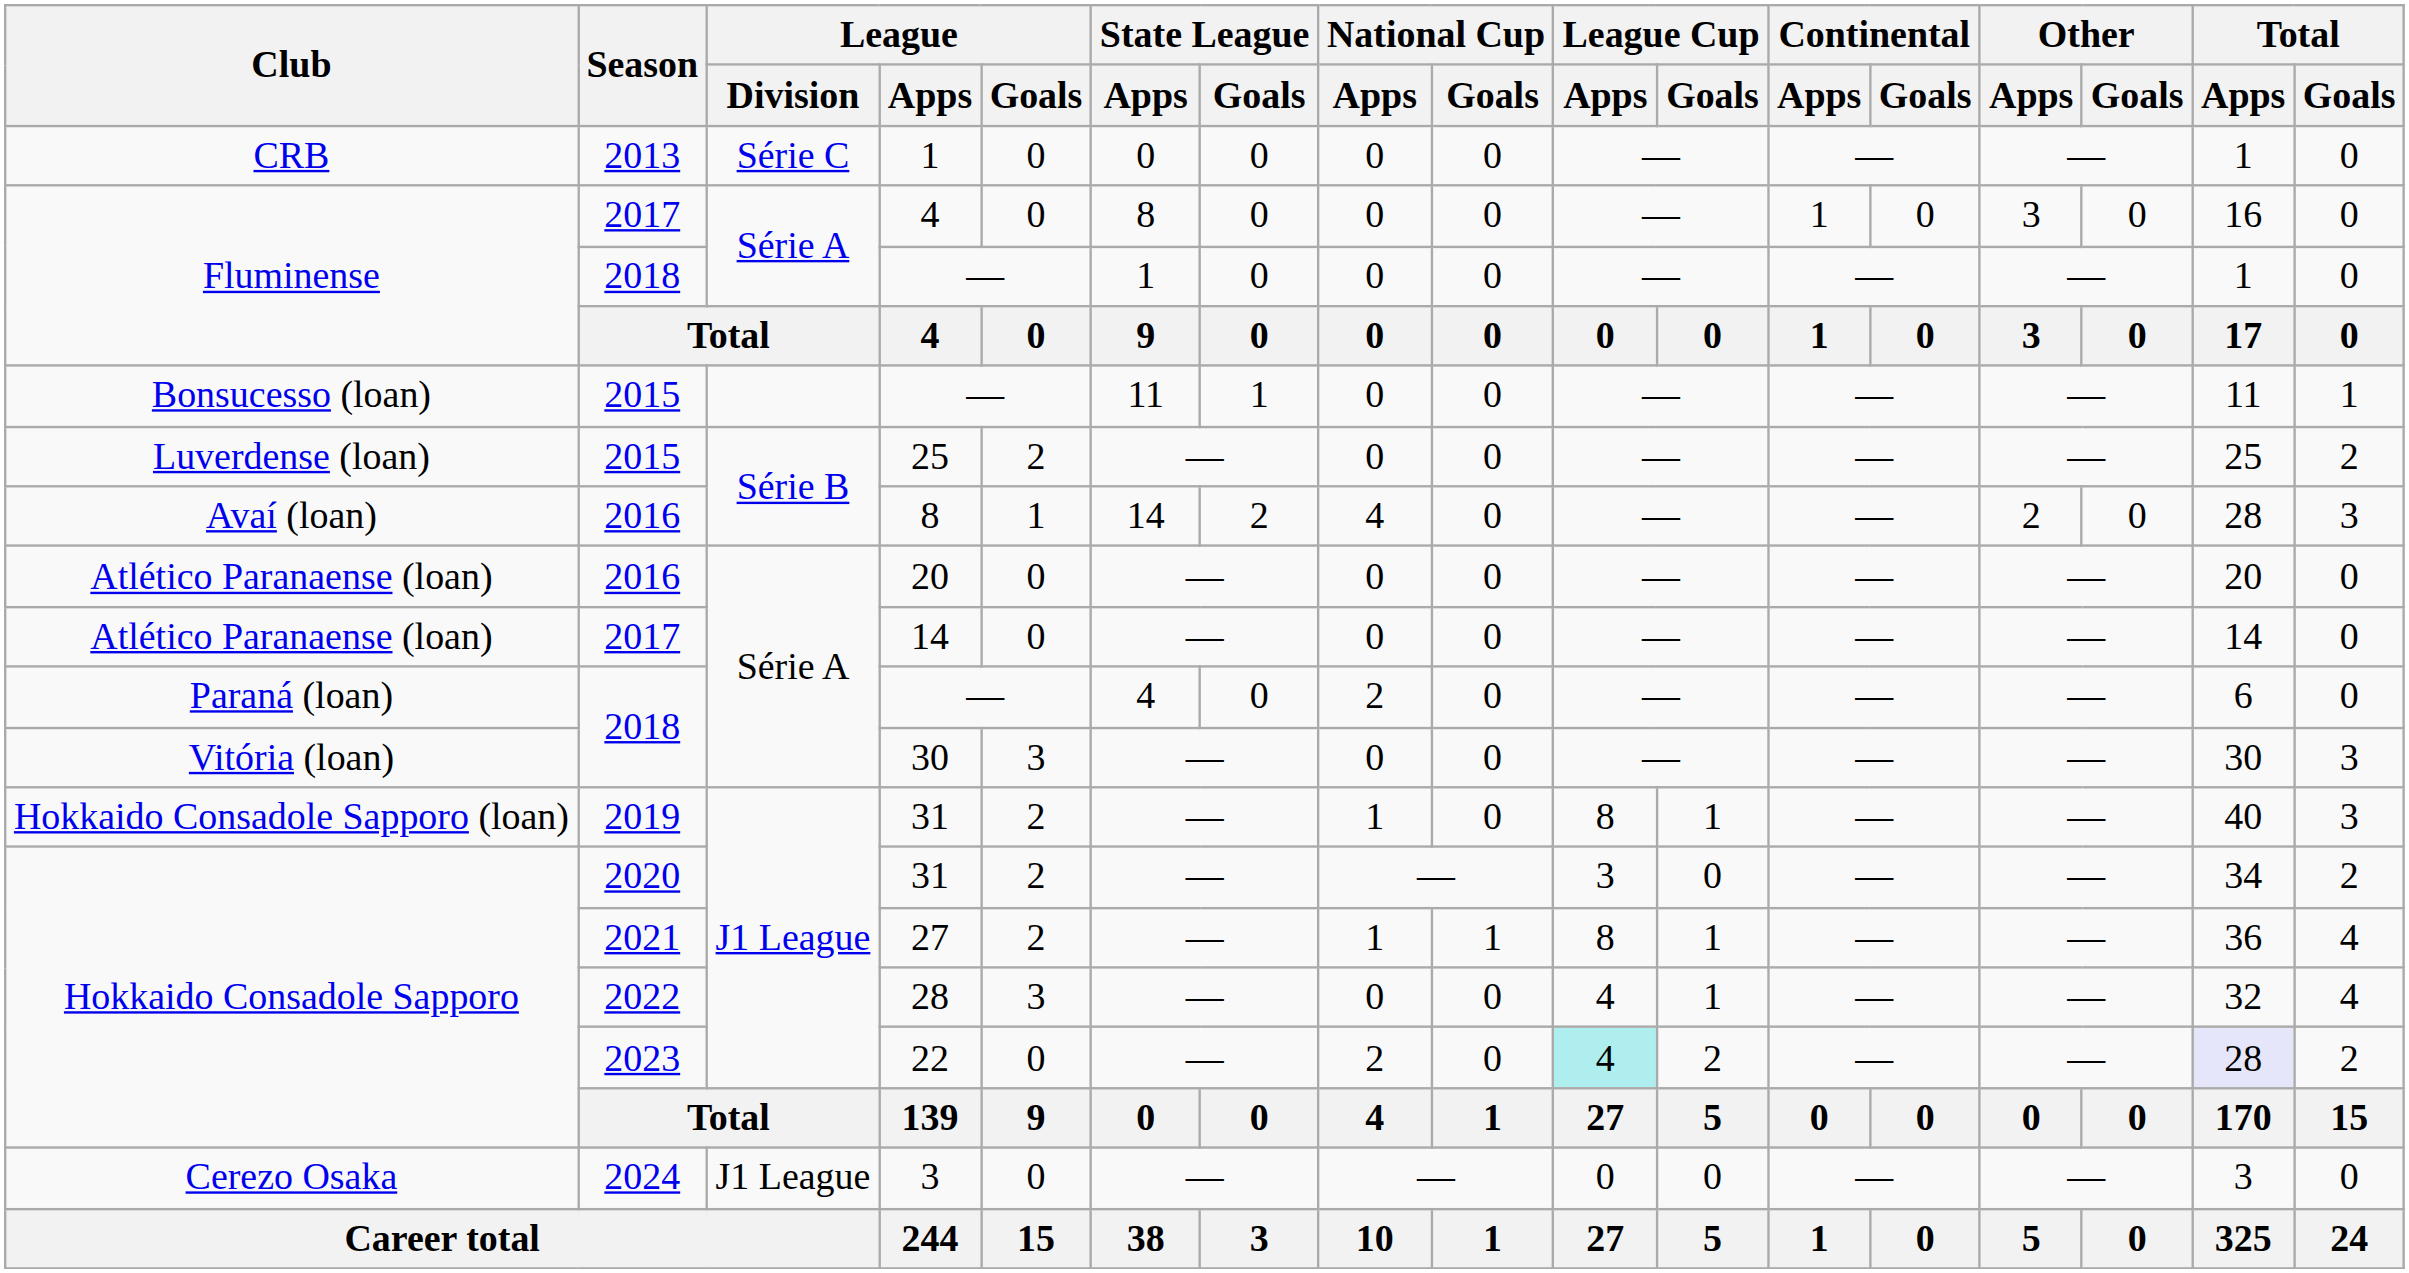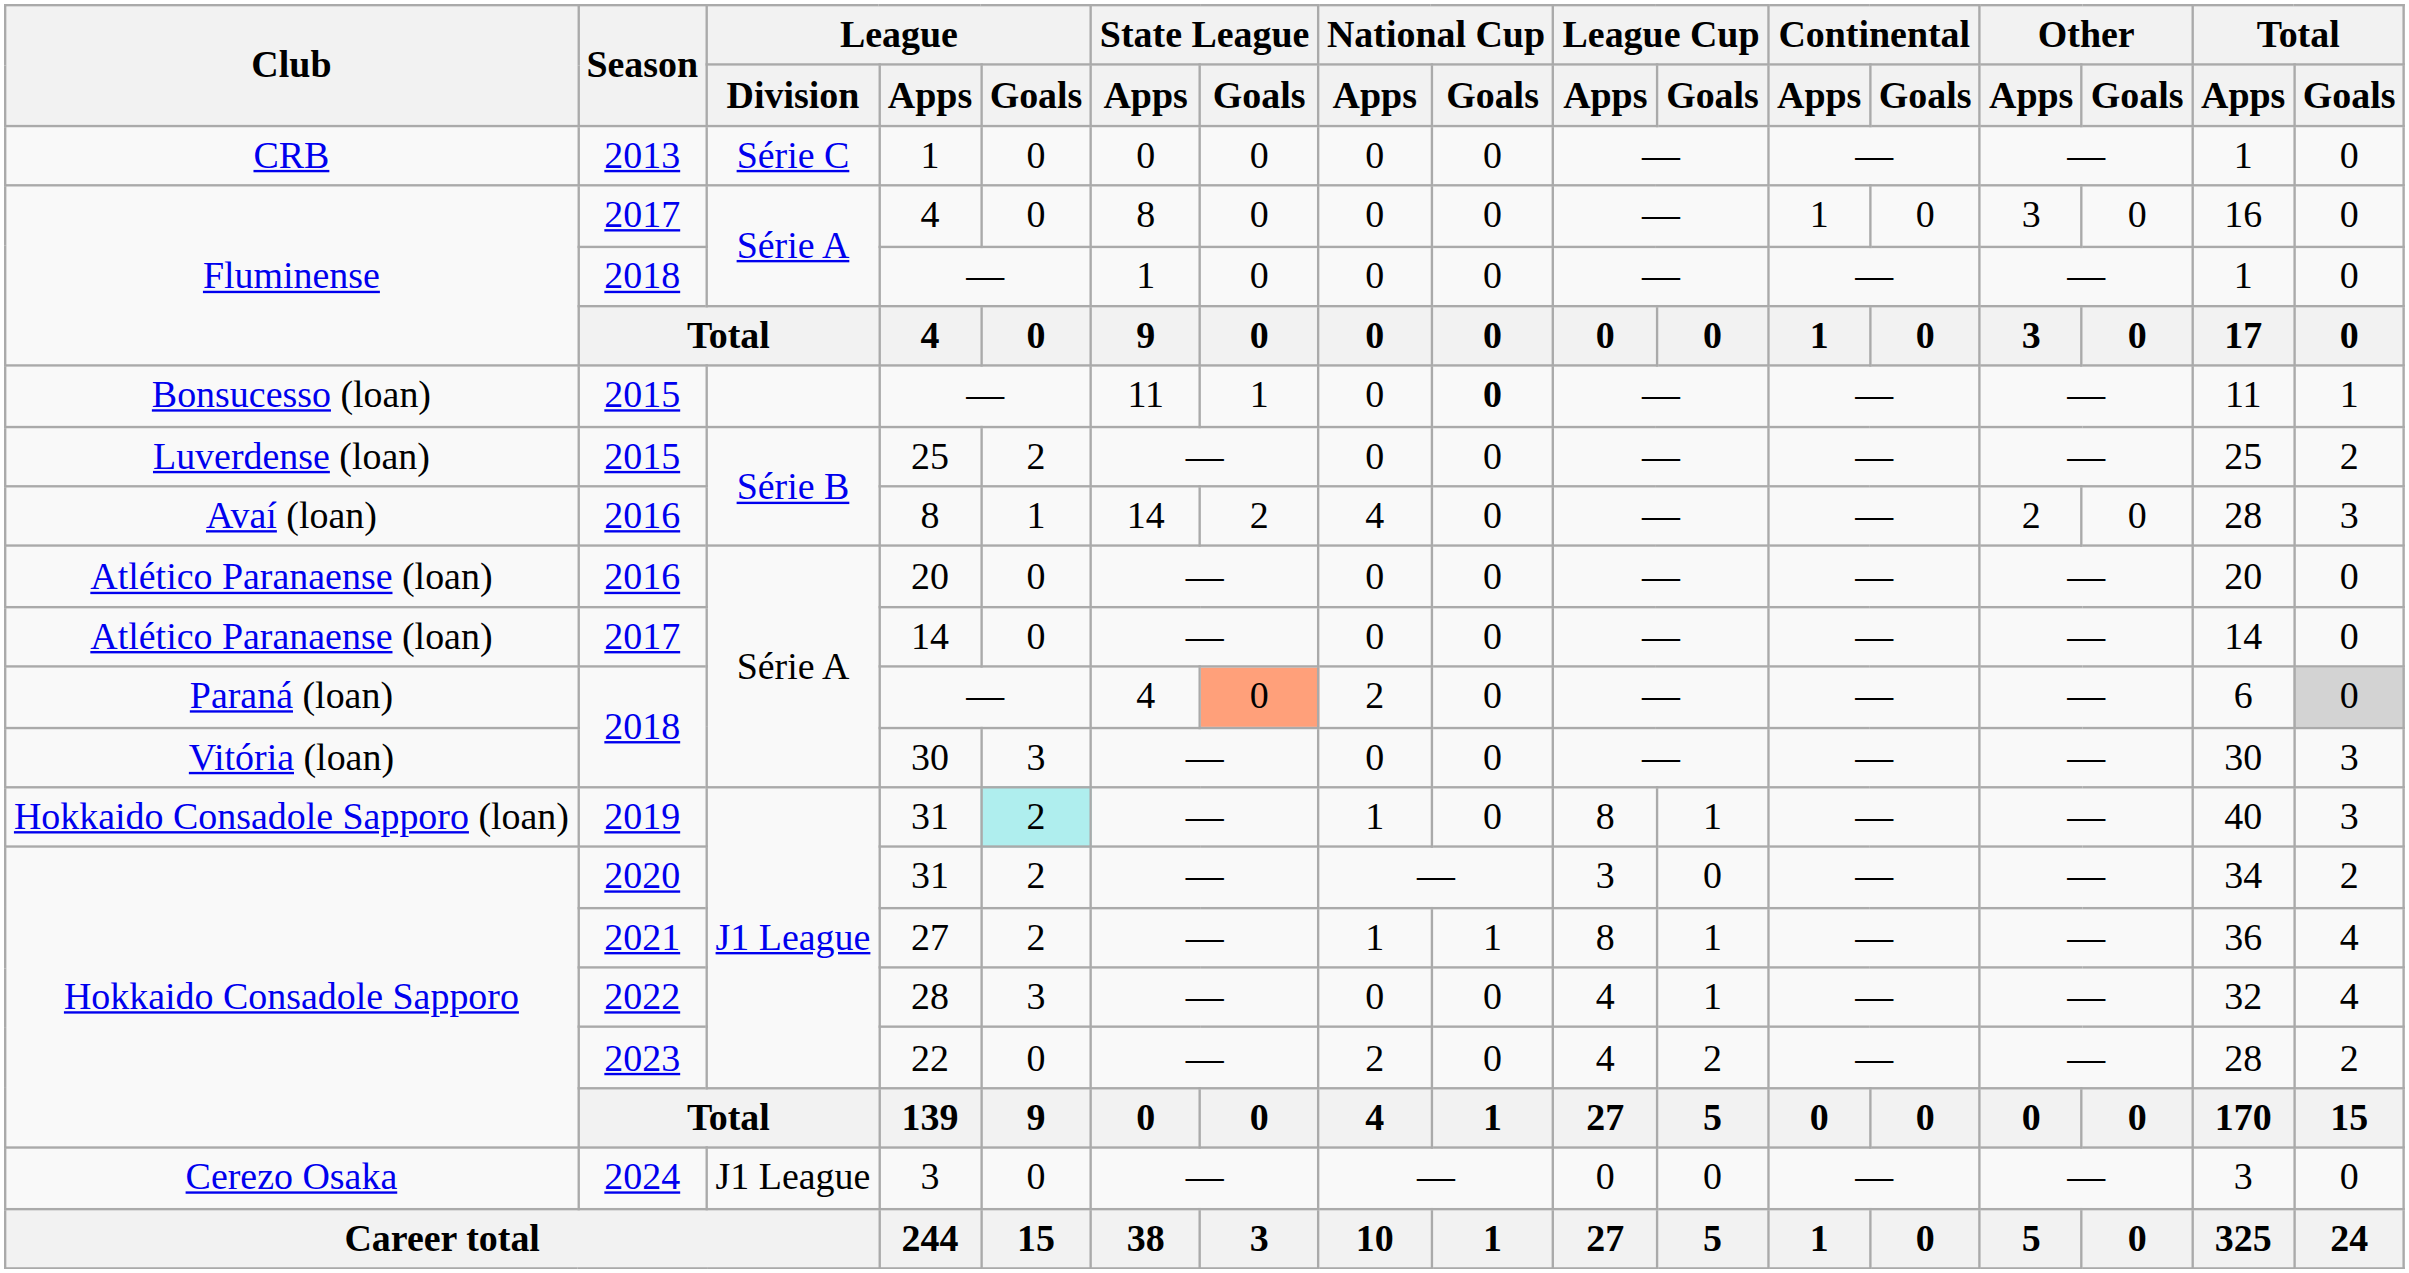(1493, 395) normal -> (1493, 395) bold
(1259, 696) no background -> (1259, 696) lightsalmon background
(2349, 696) no background -> (2349, 696) lightgrey background
(1036, 816) no background -> (1036, 816) paleturquoise background
(1605, 1056) paleturquoise background -> (1605, 1056) no background
(2243, 1056) lavender background -> (2243, 1056) no background
